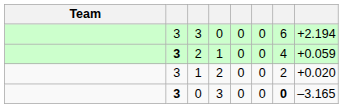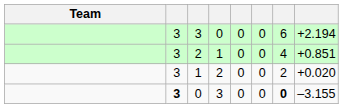(177, 53) bold -> (177, 53) normal
(316, 53) +0.059 -> (316, 53) +0.851
(316, 93) –3.165 -> (316, 93) –3.155
